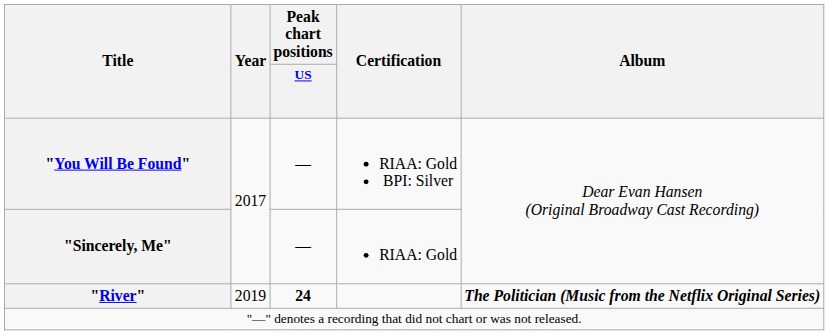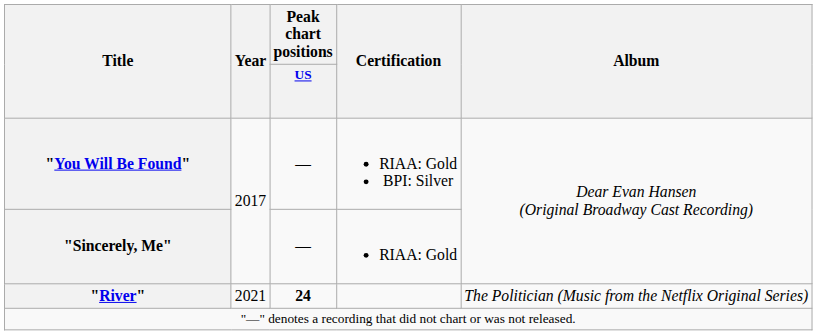(251, 295) 2019 -> (251, 295) 2021
(642, 295) bold -> (636, 295) normal
